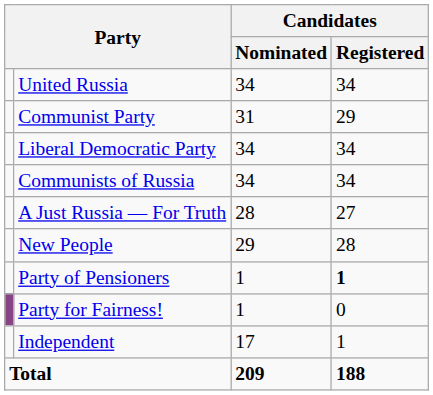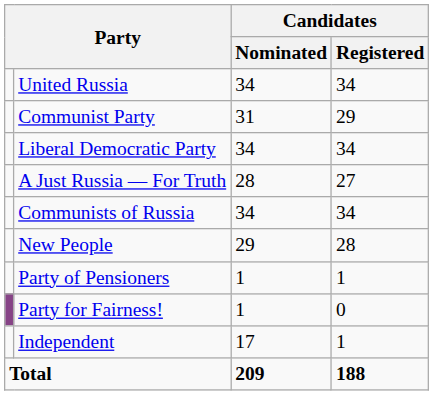rows swapped: (122, 213) <-> (106, 181)
(341, 277) bold -> (341, 277) normal
